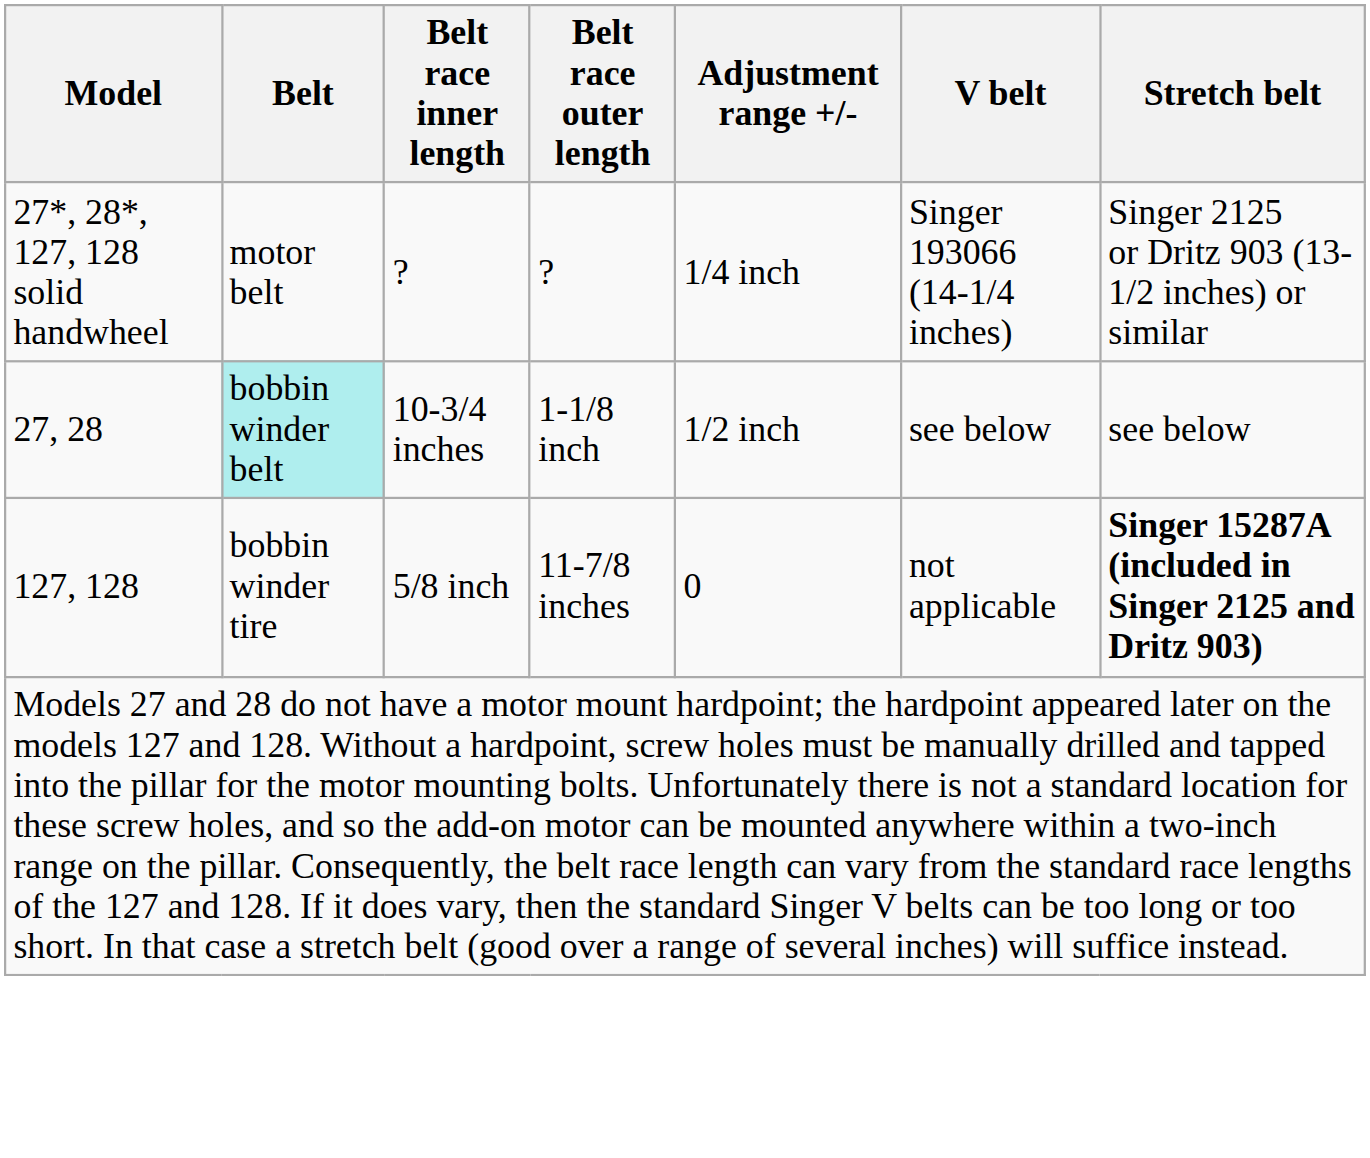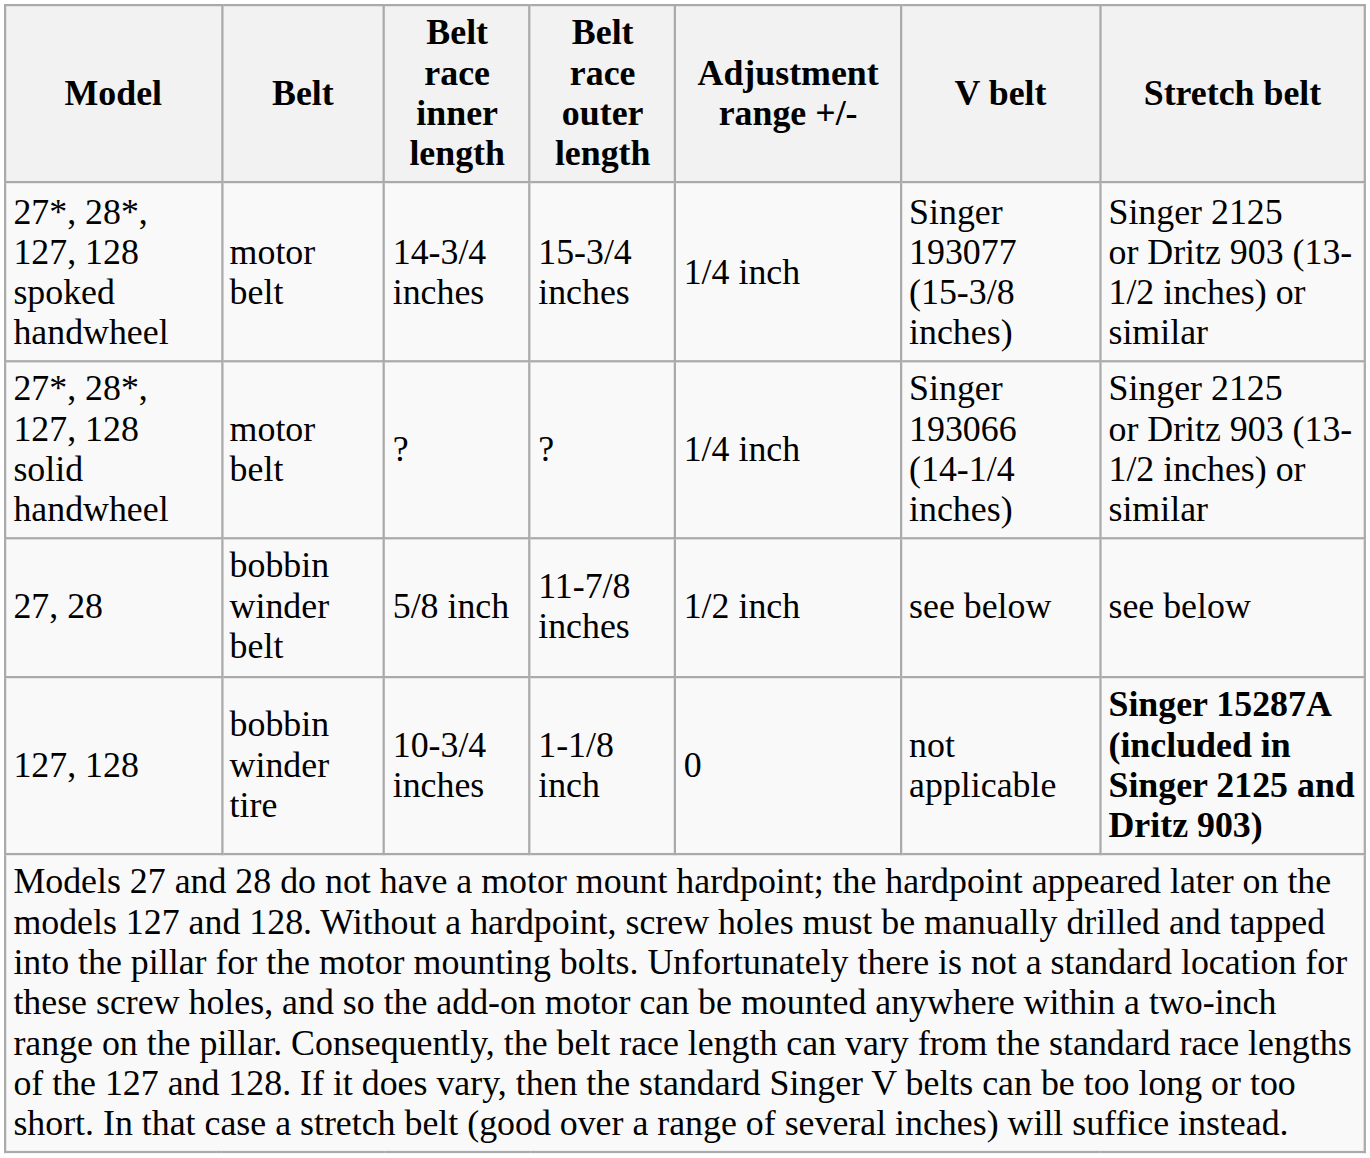+ row: (91, 271)
(279, 428) paleturquoise background -> (279, 606) no background
(440, 428) 10-3/4 inches -> (451, 606) 5/8 inch
(576, 428) 1-1/8 inch -> (584, 606) 11-7/8 inches
(451, 586) 5/8 inch -> (440, 764) 10-3/4 inches
(584, 586) 11-7/8 inches -> (576, 764) 1-1/8 inch
